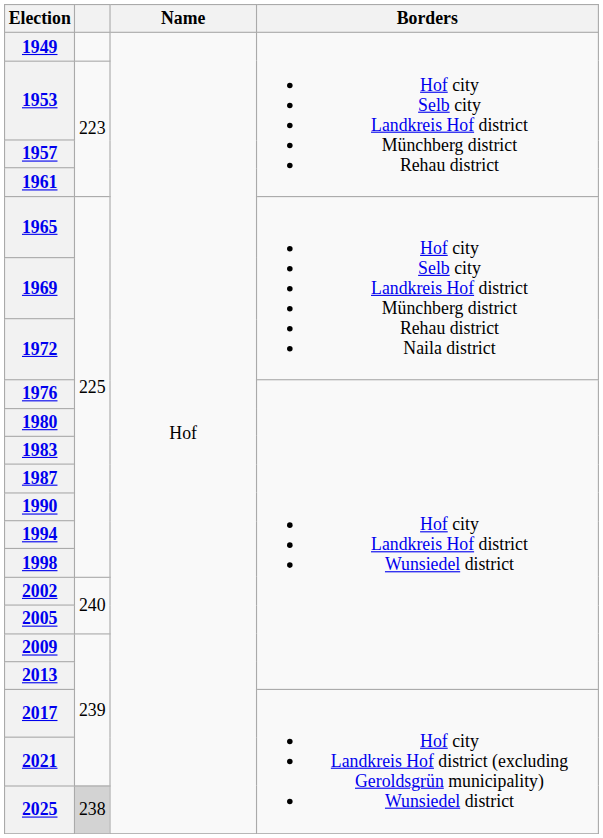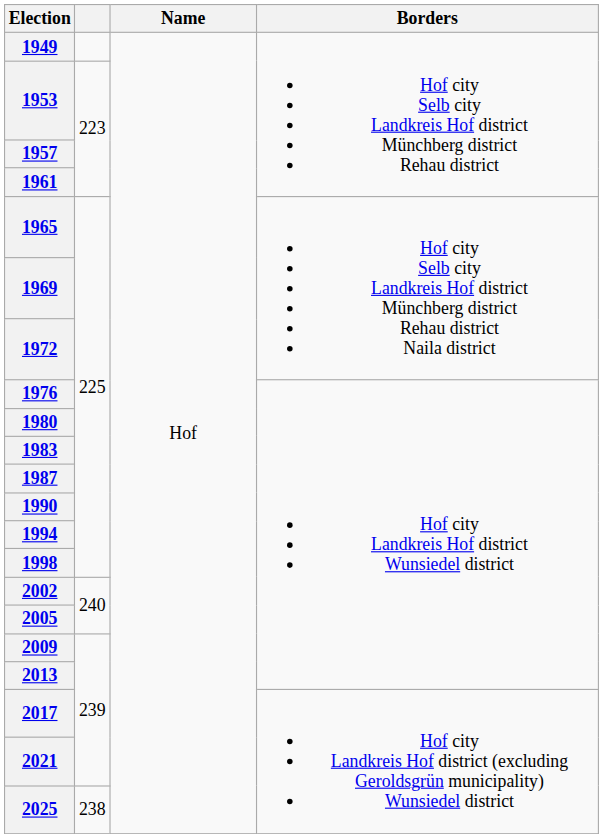(92, 809) lightgrey background -> (92, 809) no background
